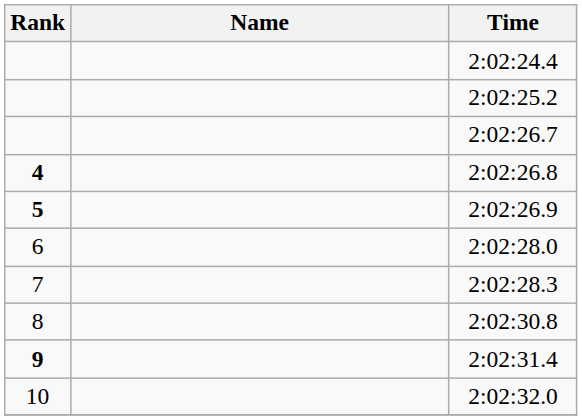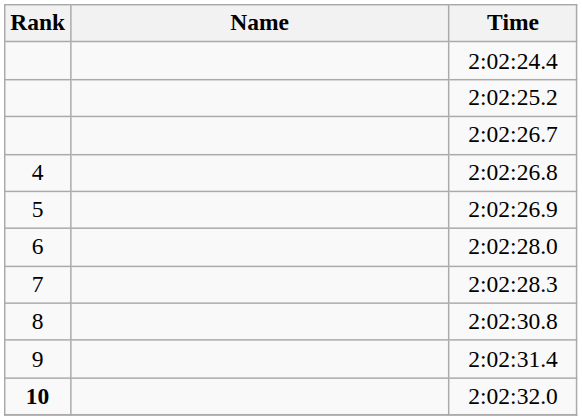(38, 172) bold -> (38, 172) normal
(38, 209) bold -> (38, 209) normal
(38, 358) bold -> (38, 358) normal
(38, 396) normal -> (38, 396) bold
